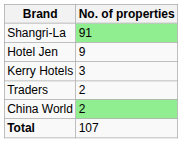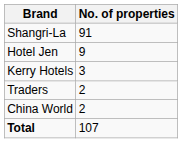(85, 33) lightgreen background -> (85, 33) no background
(82, 109) lightgreen background -> (82, 109) no background
